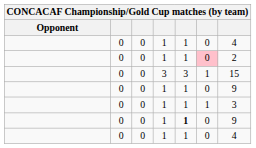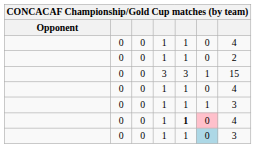(207, 58) pink background -> (207, 58) no background
(234, 89) 9 -> (234, 89) 4
(207, 120) no background -> (207, 120) pink background
(234, 120) 9 -> (234, 120) 4
(207, 136) no background -> (207, 136) lightblue background
(234, 136) 4 -> (234, 136) 3
